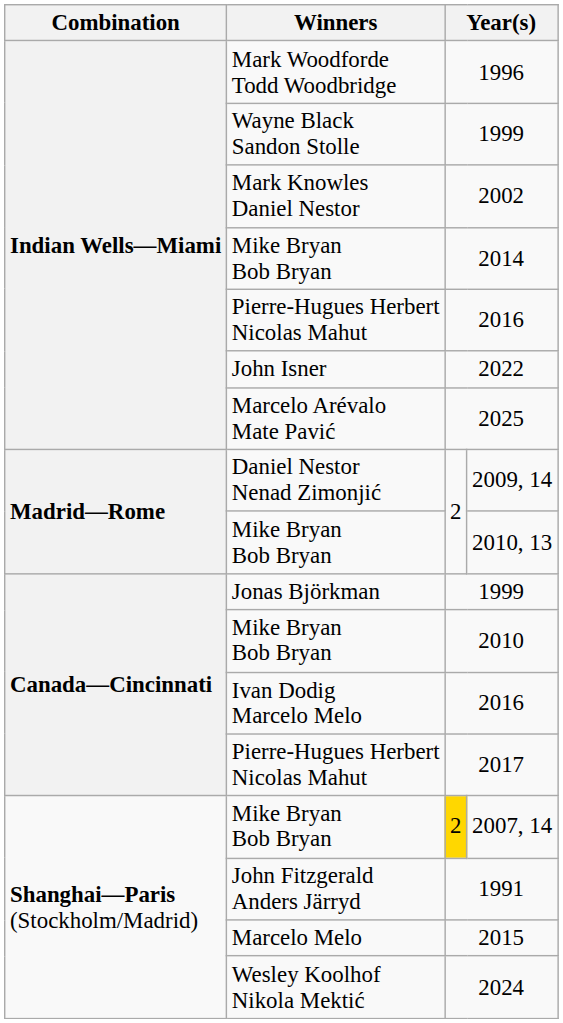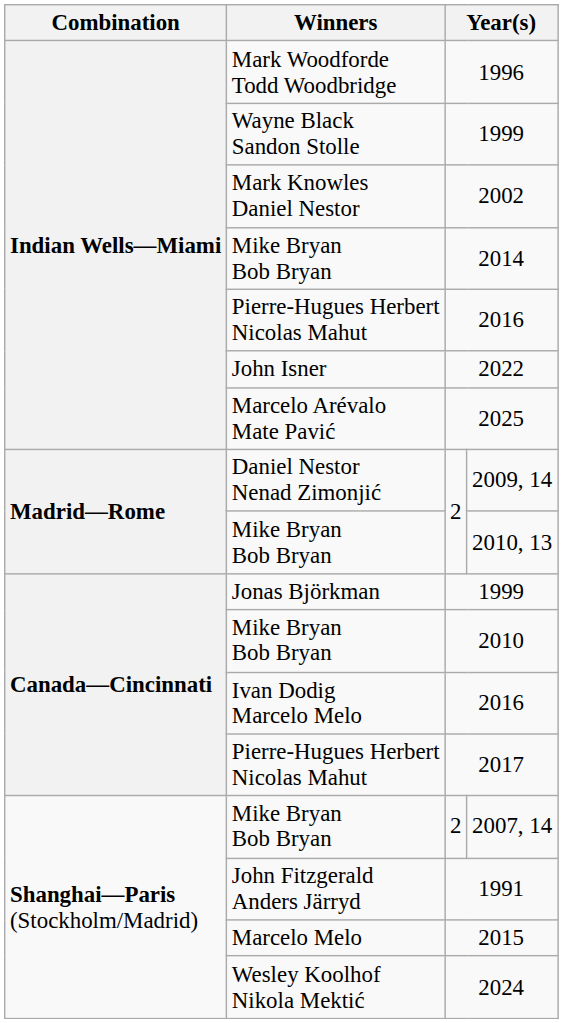(456, 826) gold background -> (456, 826) no background
